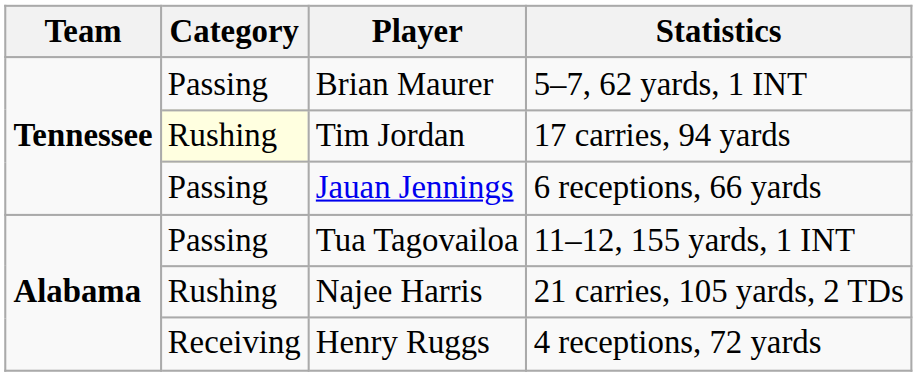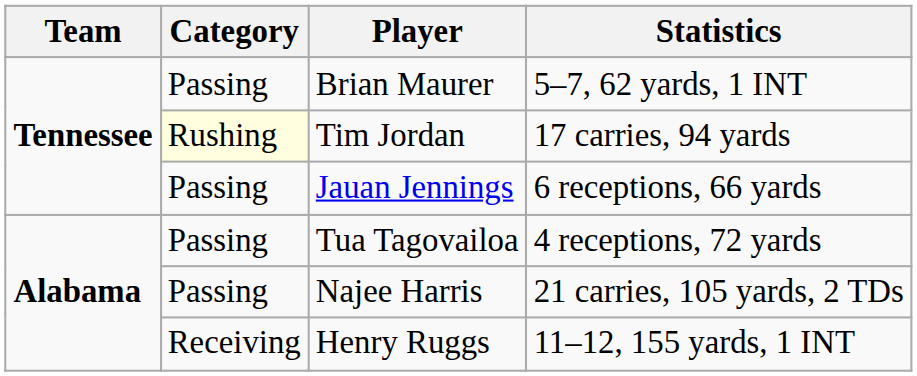(694, 239) 11–12, 155 yards, 1 INT -> (678, 239) 4 receptions, 72 yards
(222, 291) Rushing -> (218, 291) Passing
(678, 343) 4 receptions, 72 yards -> (694, 343) 11–12, 155 yards, 1 INT
